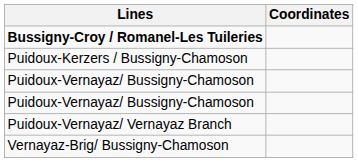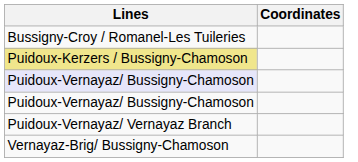(135, 37) bold -> (127, 37) normal
(128, 59) no background -> (128, 59) khaki background
(131, 80) no background -> (131, 80) lavender background
